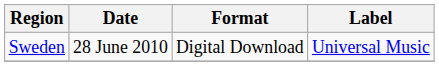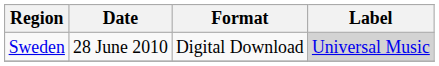(371, 46) no background -> (371, 46) lightgrey background
